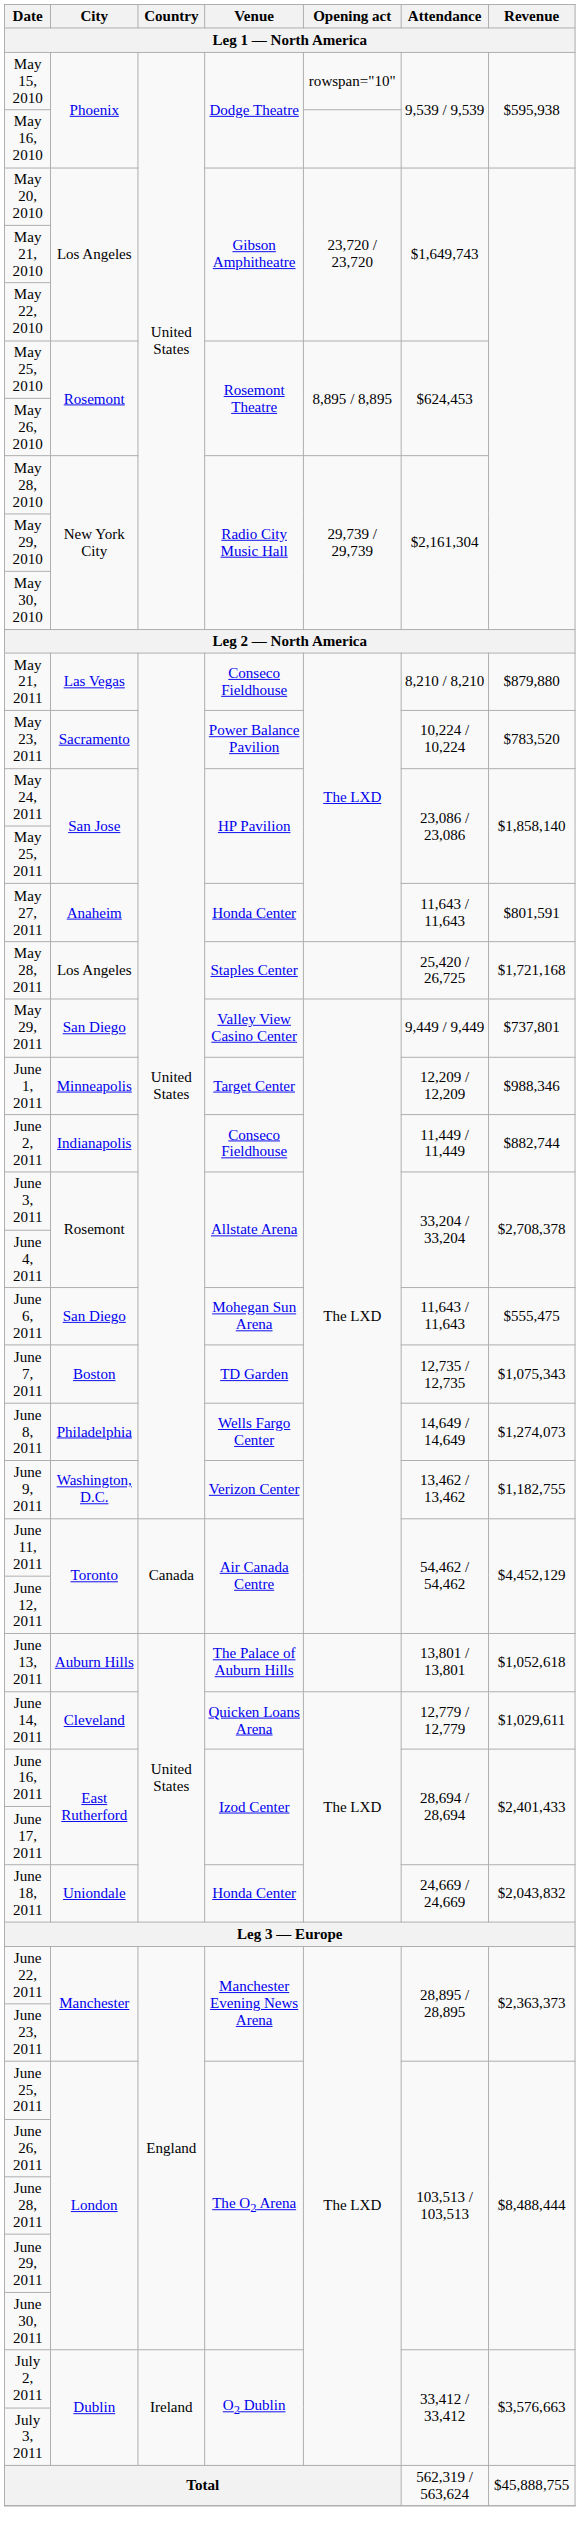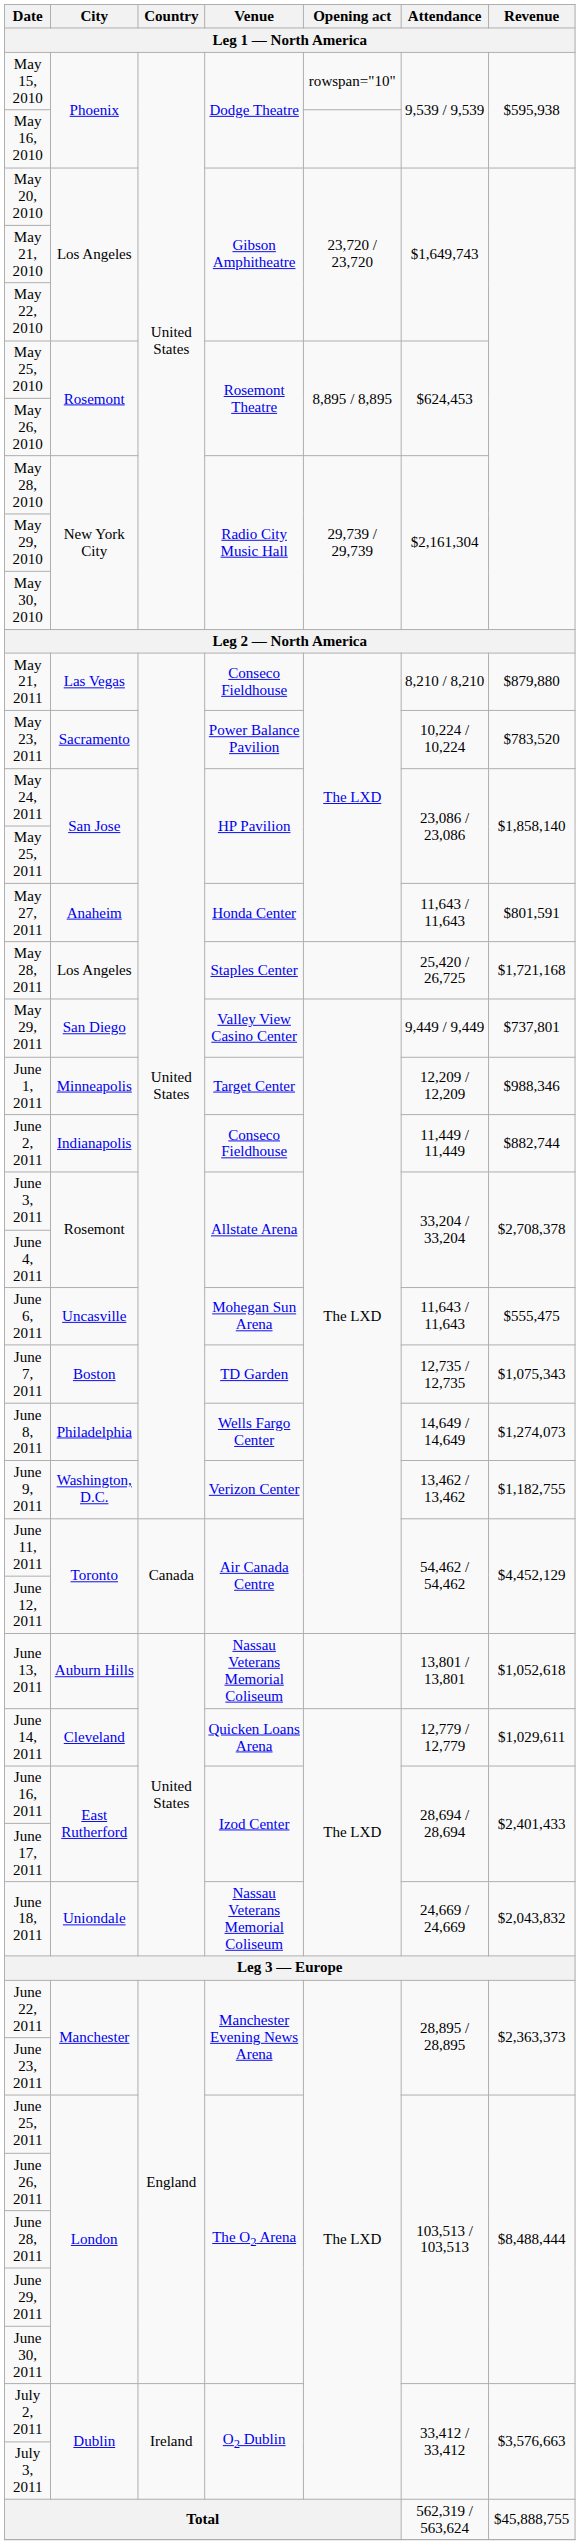(94, 1316) San Diego -> (94, 1316) Uncasville
(254, 1662) The Palace of Auburn Hills -> (254, 1671) Nassau Veterans Memorial Coliseum
(254, 1893) Honda Center -> (254, 1918) Nassau Veterans Memorial Coliseum
